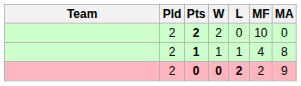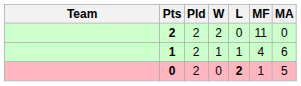columns swapped: (196, 14) <-> (172, 14)
(261, 33) 10 -> (261, 33) 11
(284, 52) 8 -> (284, 52) 6
(219, 71) bold -> (219, 71) normal
(261, 71) 2 -> (261, 71) 1
(284, 71) 9 -> (284, 71) 5
